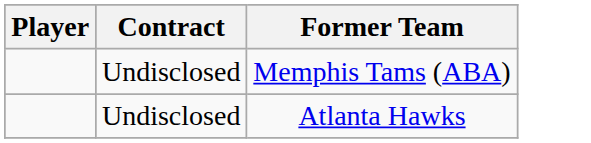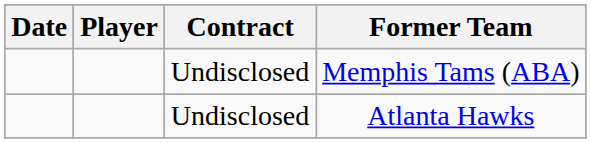+ column: (39, 26)
